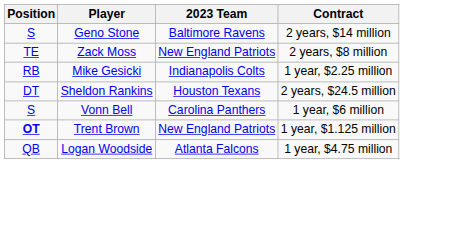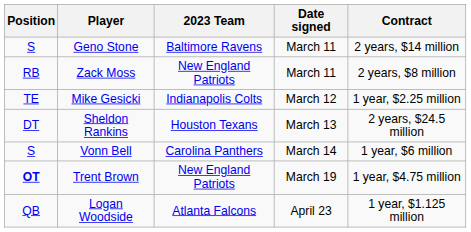+ column: (311, 20)
(31, 52) TE -> (31, 73) RB
(31, 71) RB -> (31, 99) TE
(338, 129) 1 year, $1.125 million -> (407, 177) 1 year, $4.75 million
(338, 149) 1 year, $4.75 million -> (407, 210) 1 year, $1.125 million
